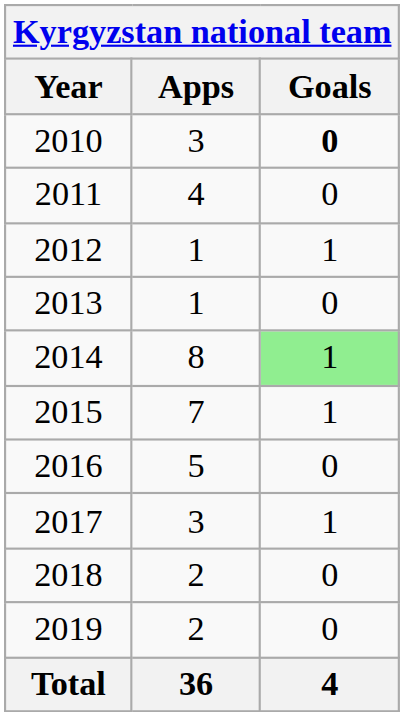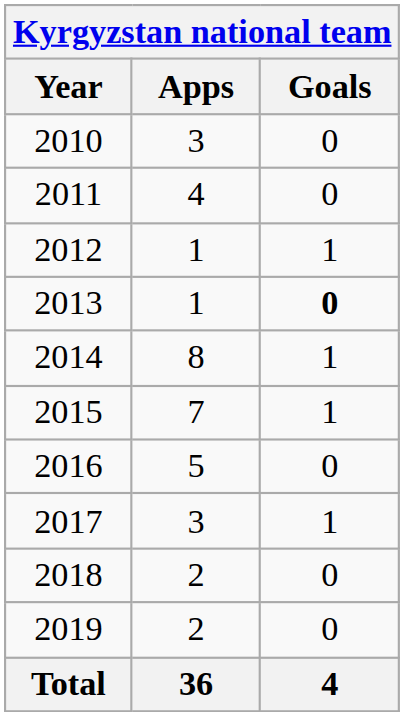(330, 140) bold -> (330, 140) normal
(330, 303) normal -> (330, 303) bold
(330, 357) lightgreen background -> (330, 357) no background
